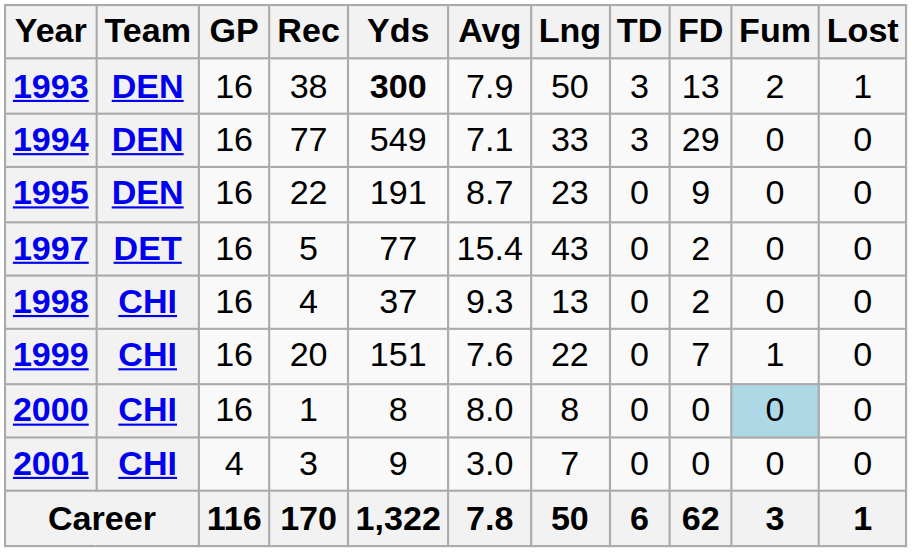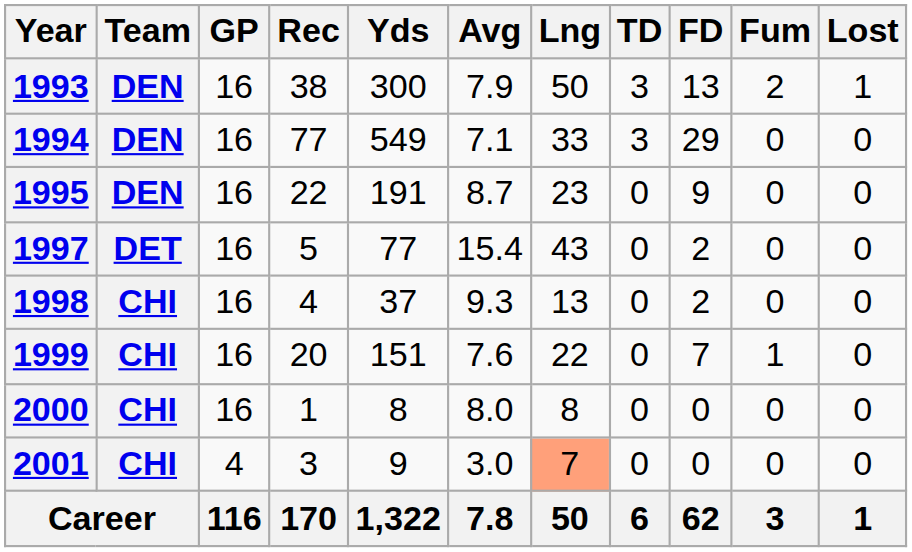(398, 85) bold -> (398, 85) normal
(775, 409) lightblue background -> (775, 409) no background
(570, 463) no background -> (570, 463) lightsalmon background
